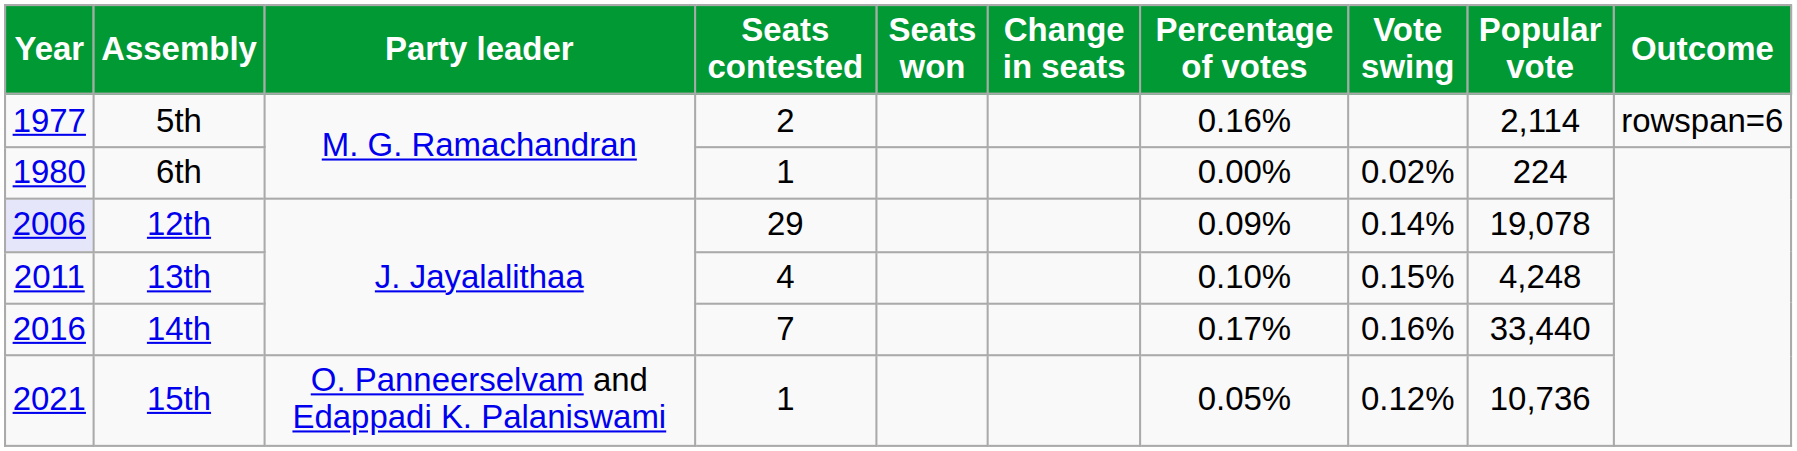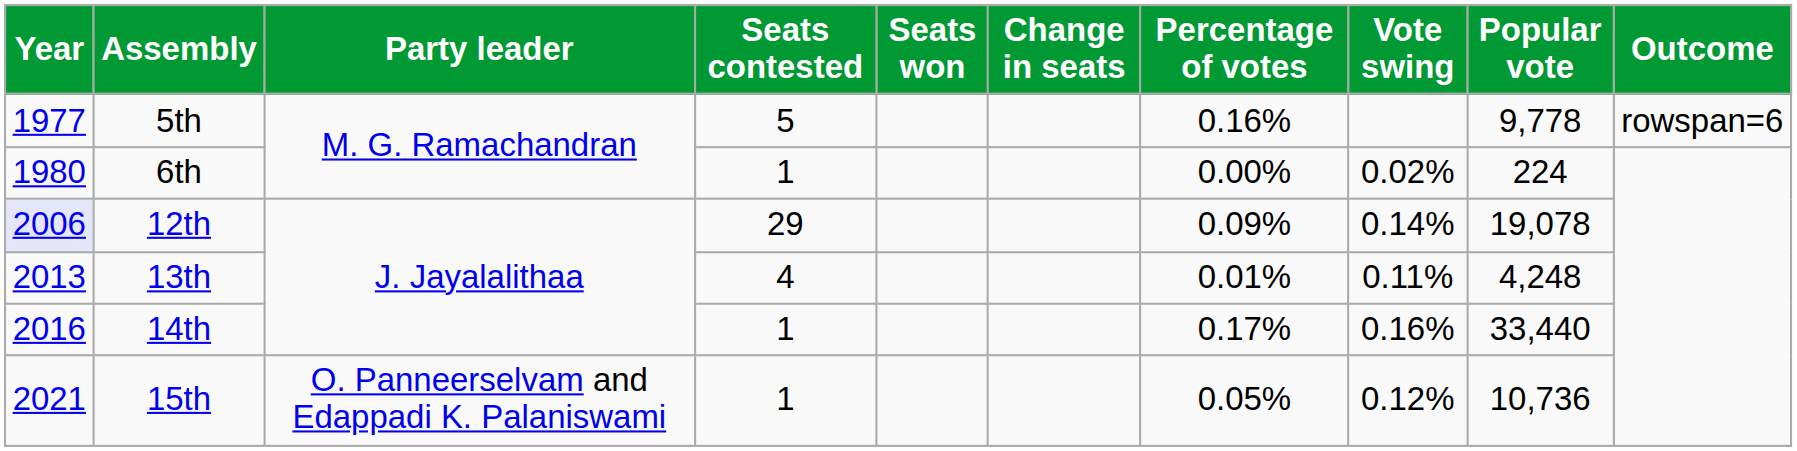(785, 119) 2 -> (785, 119) 5
(1540, 119) 2,114 -> (1540, 119) 9,778
(49, 276) 2011 -> (49, 276) 2013
(1244, 276) 0.10% -> (1244, 276) 0.01%
(1408, 276) 0.15% -> (1408, 276) 0.11%
(785, 329) 7 -> (785, 329) 1
